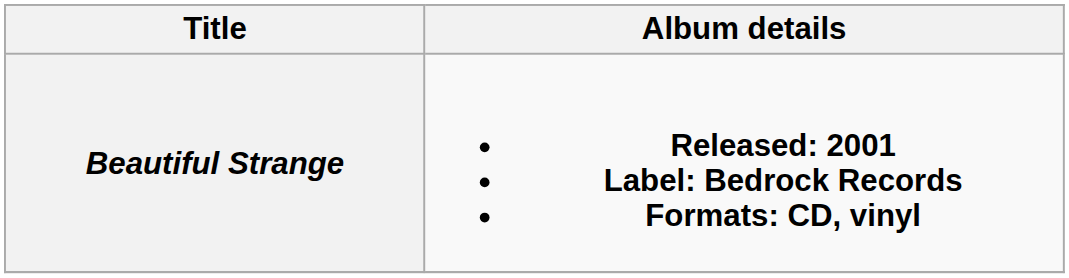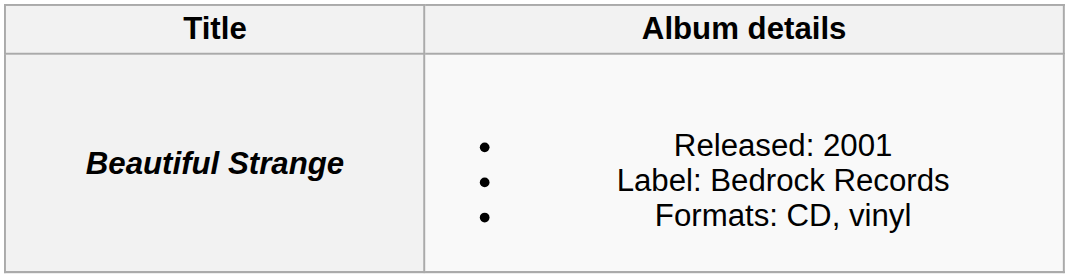(744, 181) bold -> (744, 181) normal
